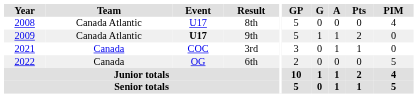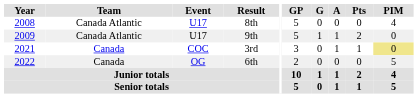(198, 36) bold -> (198, 36) normal
(393, 48) no background -> (393, 48) khaki background
